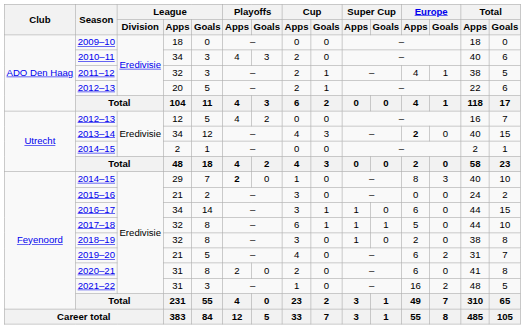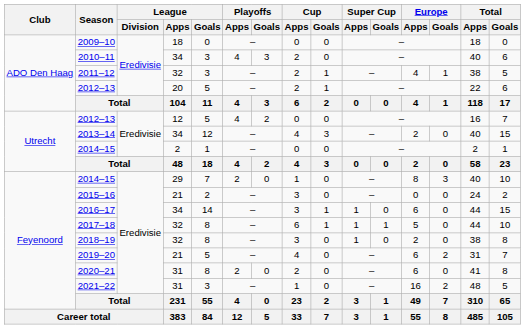(416, 133) bold -> (416, 133) normal
(237, 179) bold -> (237, 179) normal
